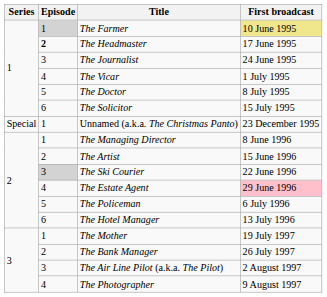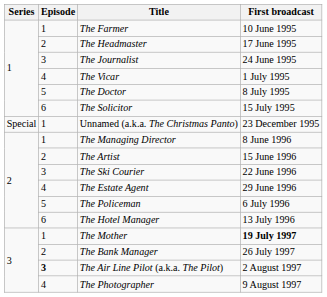(43, 28) lightgrey background -> (43, 28) no background
(269, 28) khaki background -> (269, 28) no background
(43, 44) bold -> (43, 44) normal
(43, 172) lightgrey background -> (43, 172) no background
(269, 188) pink background -> (269, 188) no background
(269, 236) normal -> (269, 236) bold
(43, 268) normal -> (43, 268) bold
